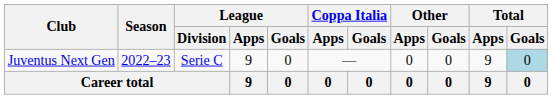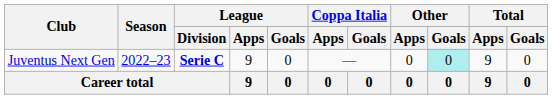(202, 60) normal -> (202, 60) bold
(449, 60) no background -> (449, 60) paleturquoise background
(527, 60) lightblue background -> (527, 60) no background
